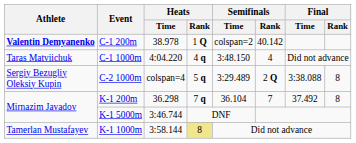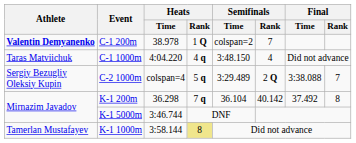(270, 42) 40.142 -> (270, 42) 7
(338, 79) 8 -> (338, 79) 7
(270, 100) 7 -> (270, 100) 40.142
